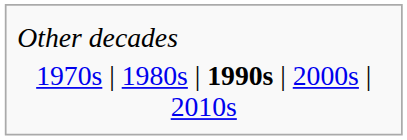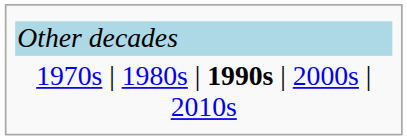(98, 38) no background -> (98, 38) lightblue background
